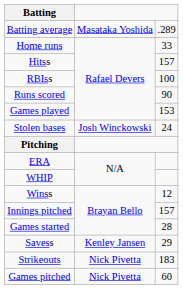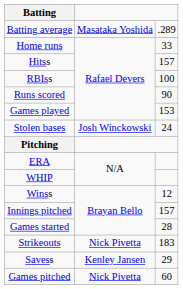rows swapped: (39, 260) <-> (39, 243)
